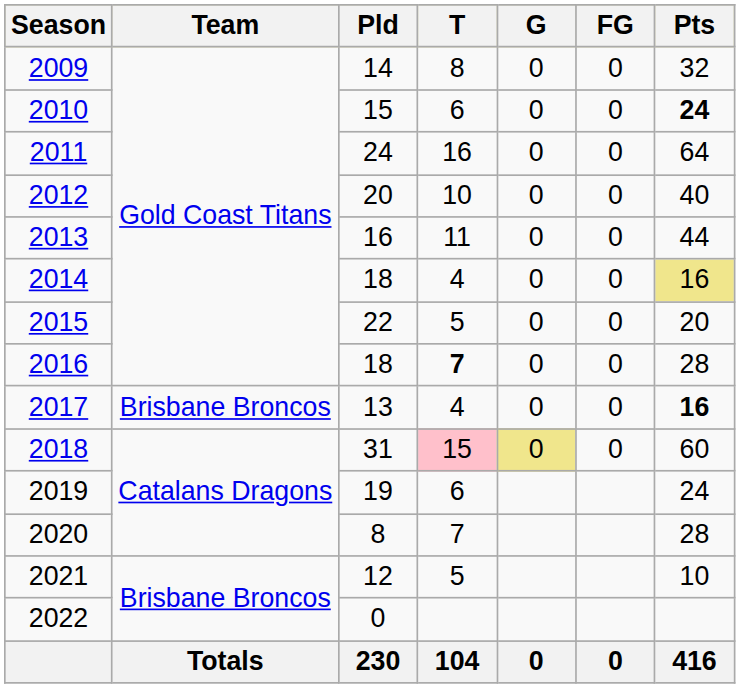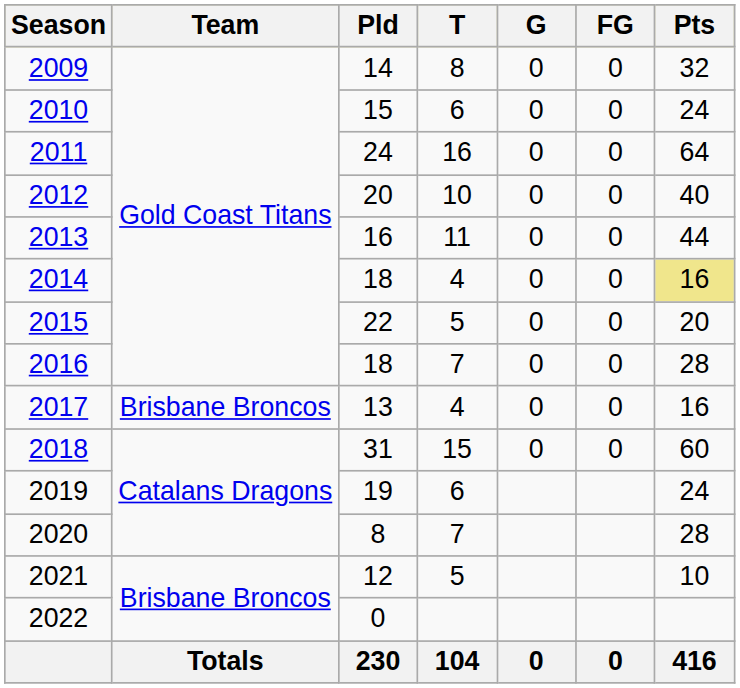(694, 110) bold -> (694, 110) normal
(457, 364) bold -> (457, 364) normal
(694, 407) bold -> (694, 407) normal
(457, 449) pink background -> (457, 449) no background
(536, 449) khaki background -> (536, 449) no background
